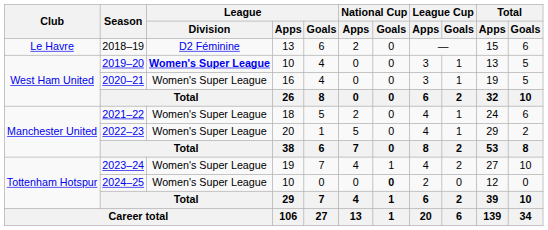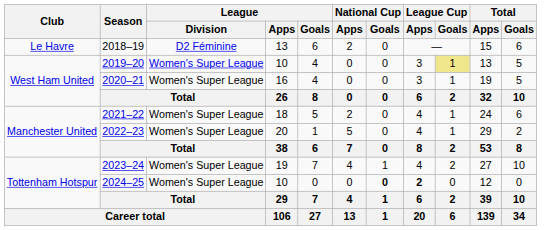(209, 64) bold -> (206, 64) normal
(459, 64) no background -> (453, 64) khaki background
(426, 183) normal -> (419, 183) bold
